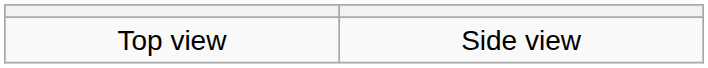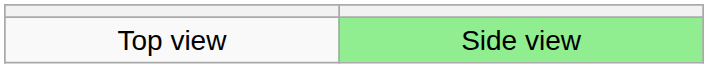(521, 39) no background -> (521, 39) lightgreen background
